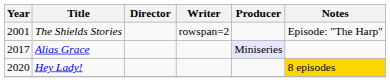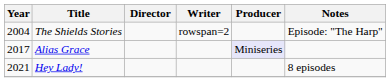(18, 31) 2001 -> (18, 31) 2004
(18, 67) 2020 -> (18, 67) 2021
(311, 67) gold background -> (311, 67) no background
